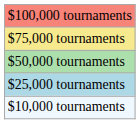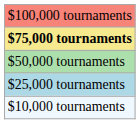(66, 38) normal -> (70, 38) bold
